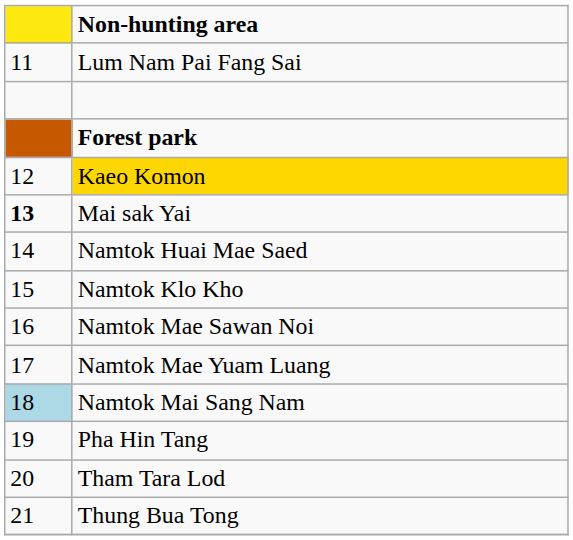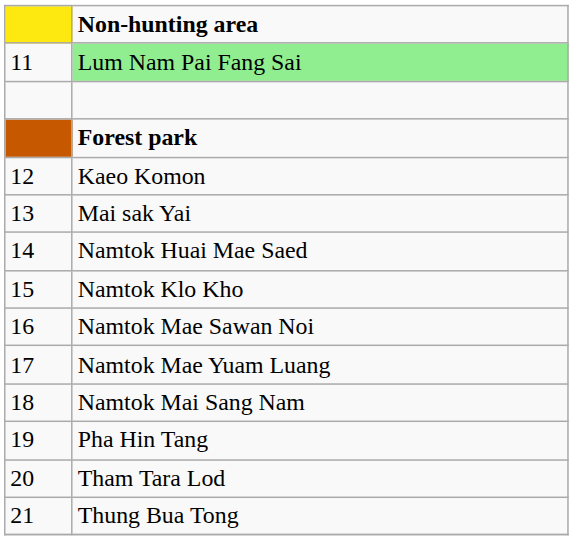(190, 62) no background -> (190, 62) lightgreen background
(142, 175) gold background -> (142, 175) no background
(22, 213) bold -> (22, 213) normal
(22, 402) lightblue background -> (22, 402) no background
